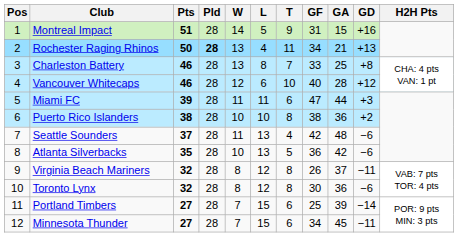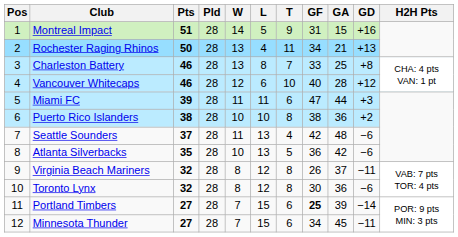(212, 48) bold -> (212, 48) normal
(315, 205) normal -> (315, 205) bold
